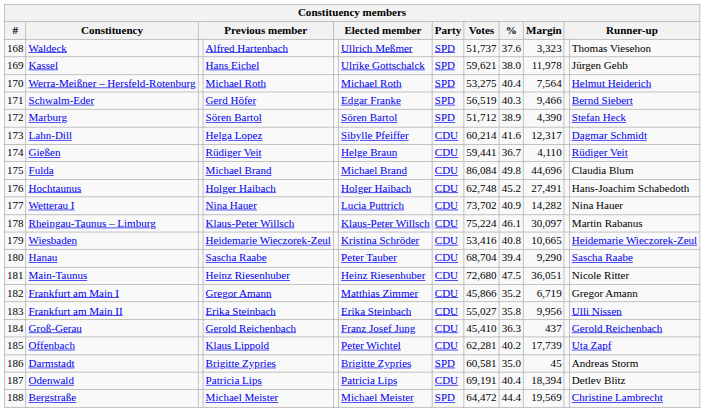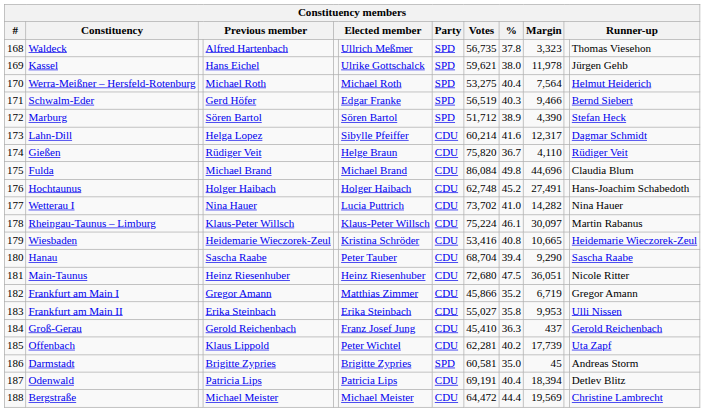(481, 48) 51,737 -> (481, 48) 56,735
(511, 48) 37.6 -> (511, 48) 37.8
(481, 153) 59,441 -> (481, 153) 75,820
(511, 205) 40.9 -> (511, 205) 41.0
(549, 310) 9,956 -> (549, 310) 9,953
(445, 398) SPD -> (446, 398) CDU
